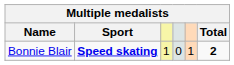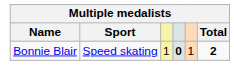(117, 51) bold -> (120, 51) normal
(179, 51) normal -> (179, 51) bold
